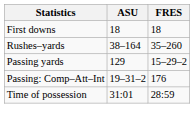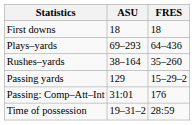+ row: (32, 45)
(128, 78) 19–31–2 -> (121, 95) 31:01
(121, 95) 31:01 -> (128, 111) 19–31–2
